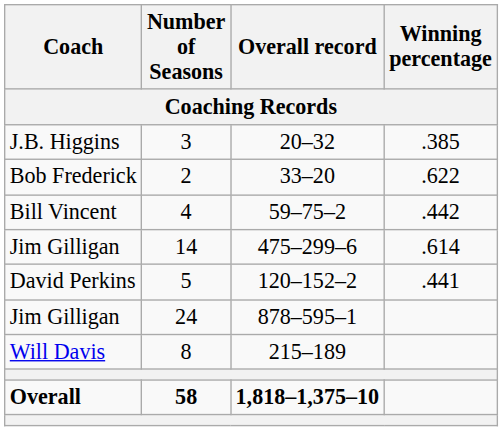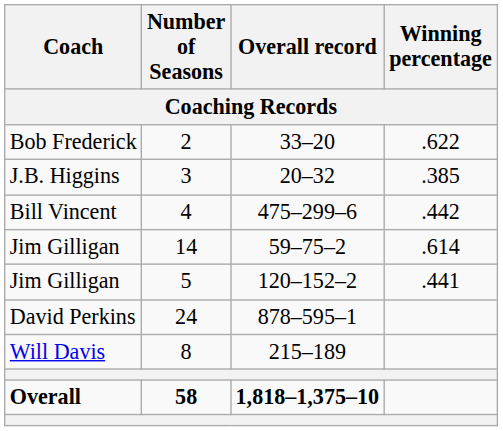rows swapped: (186, 141) <-> (186, 176)
(307, 211) 59–75–2 -> (307, 211) 475–299–6
(307, 246) 475–299–6 -> (307, 246) 59–75–2
(73, 281) David Perkins -> (65, 281) Jim Gilligan
(65, 316) Jim Gilligan -> (73, 316) David Perkins
